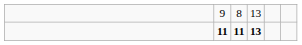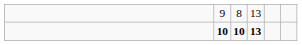(222, 31) 11 -> (222, 31) 10
(239, 31) 11 -> (239, 31) 10
